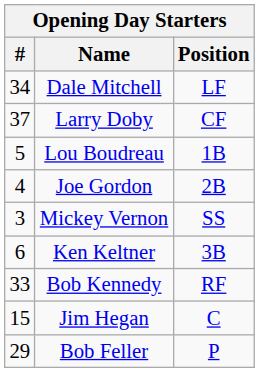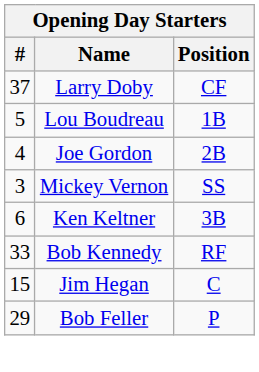- row: (104, 86)
